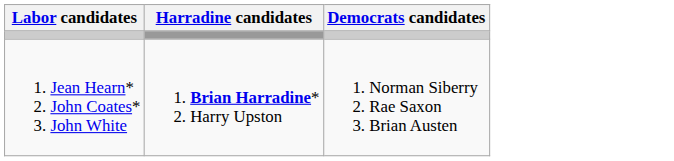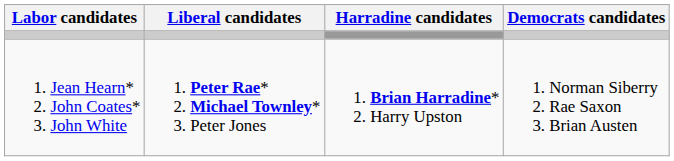+ column: (234, 17)
